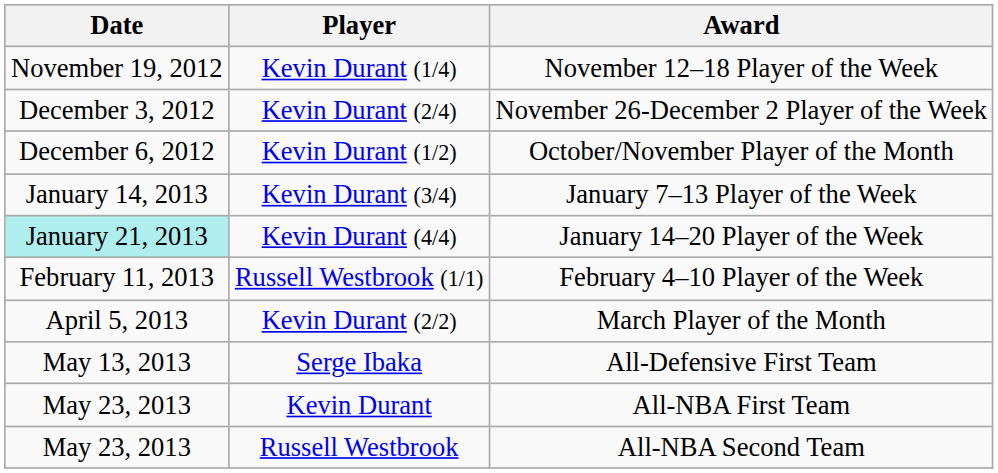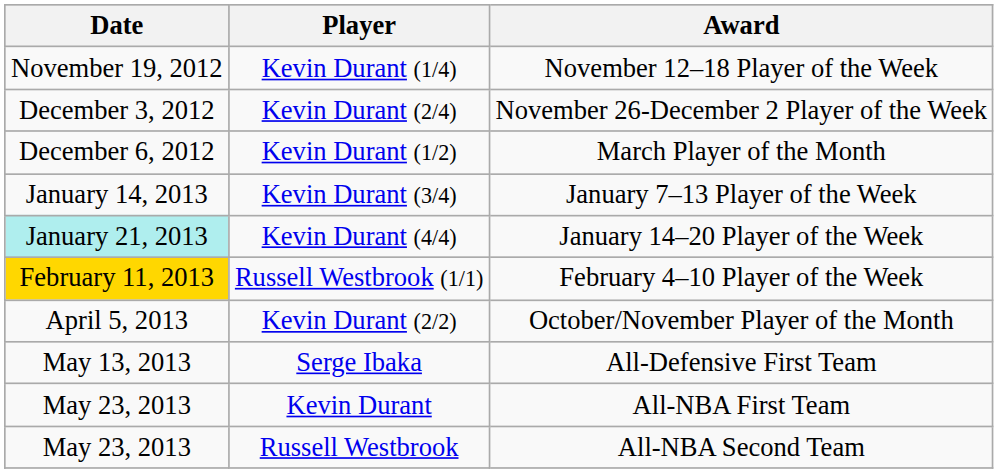(741, 151) October/November Player of the Month -> (741, 151) March Player of the Month
(117, 278) no background -> (117, 278) gold background
(741, 320) March Player of the Month -> (741, 320) October/November Player of the Month
